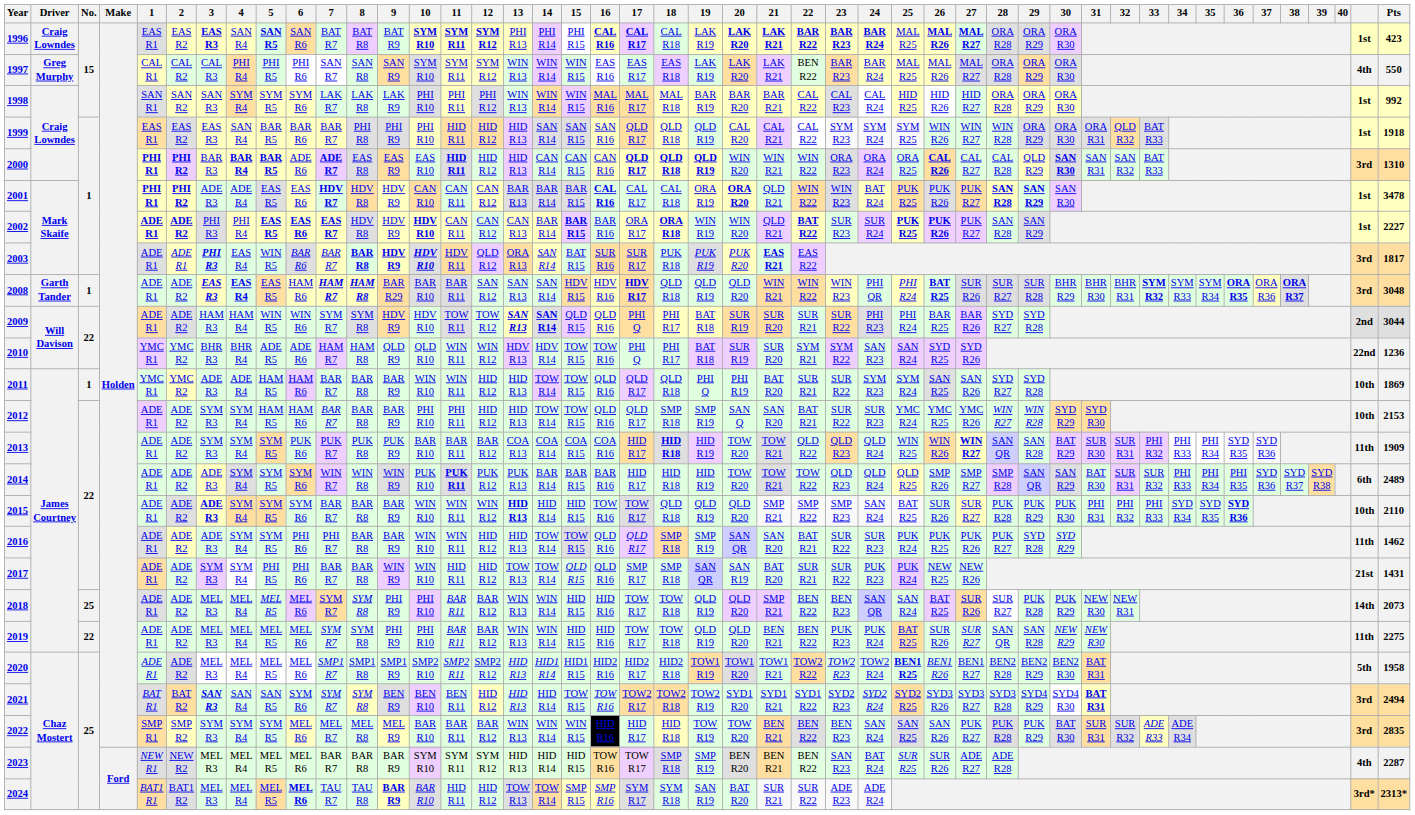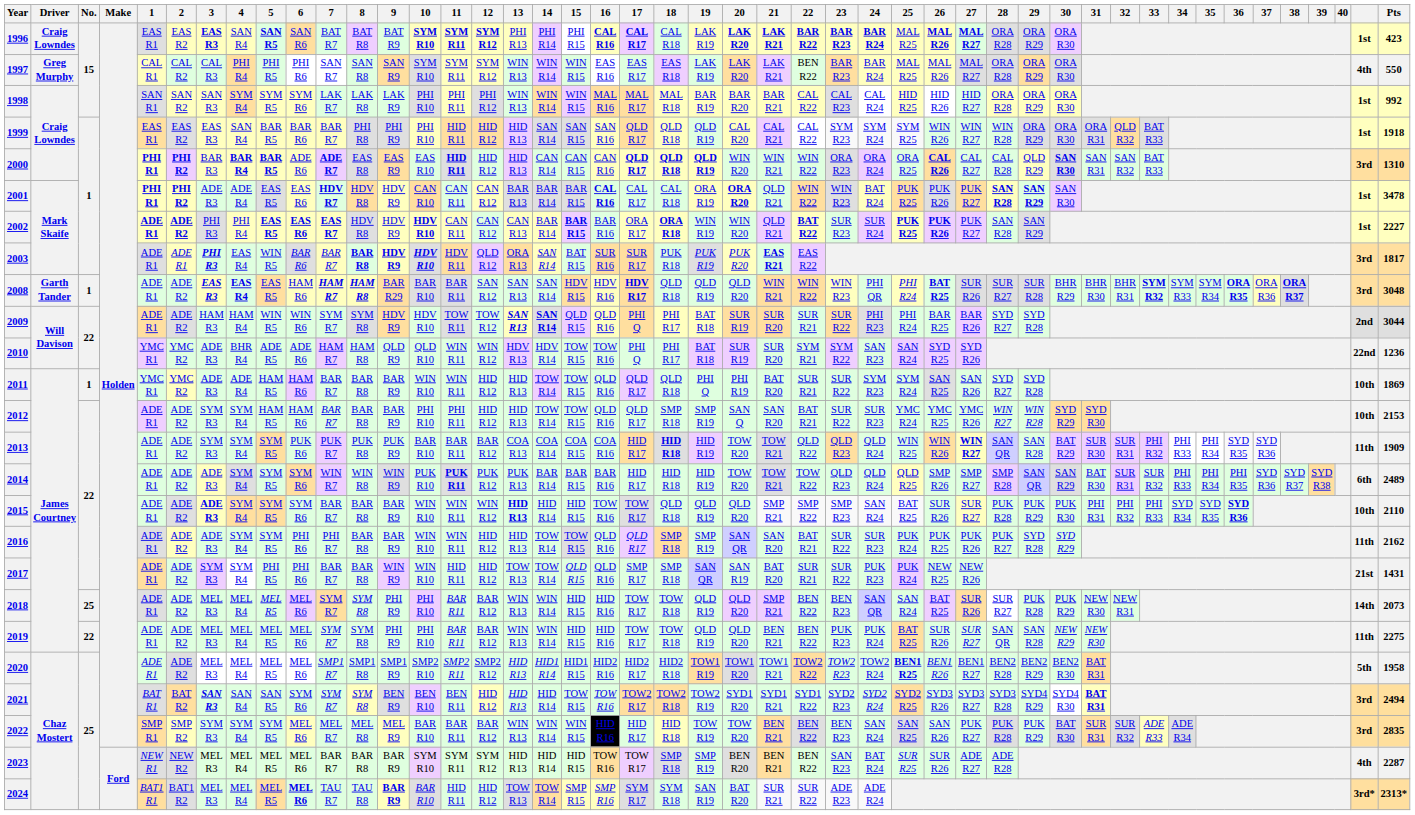(211, 353) BHR R3 -> (211, 353) ADE R3
(1394, 542) 1462 -> (1394, 542) 2162
